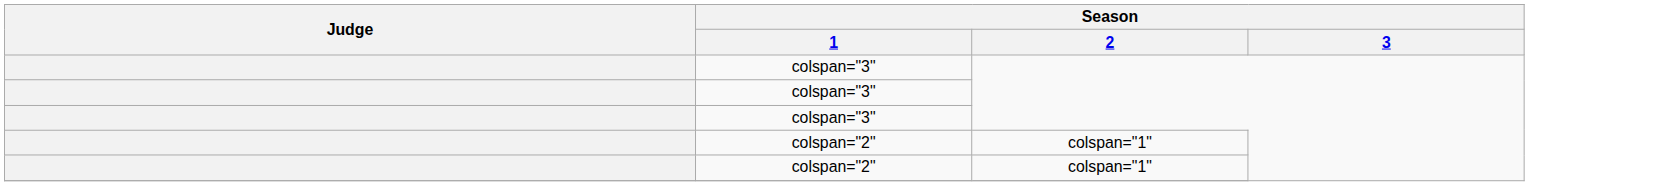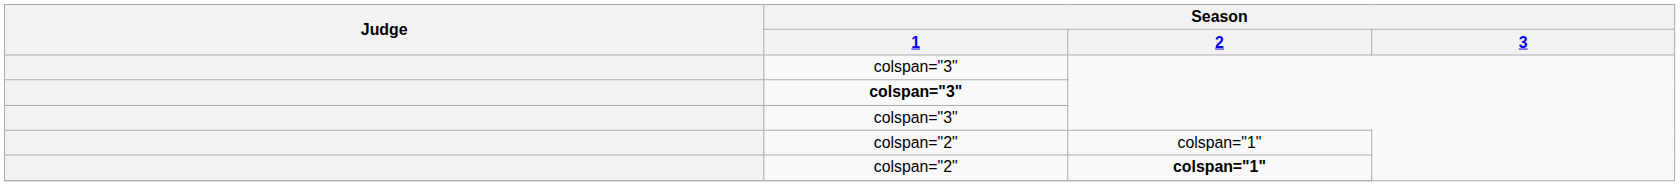(834, 92) normal -> (916, 92) bold
(1110, 167) normal -> (1219, 167) bold
